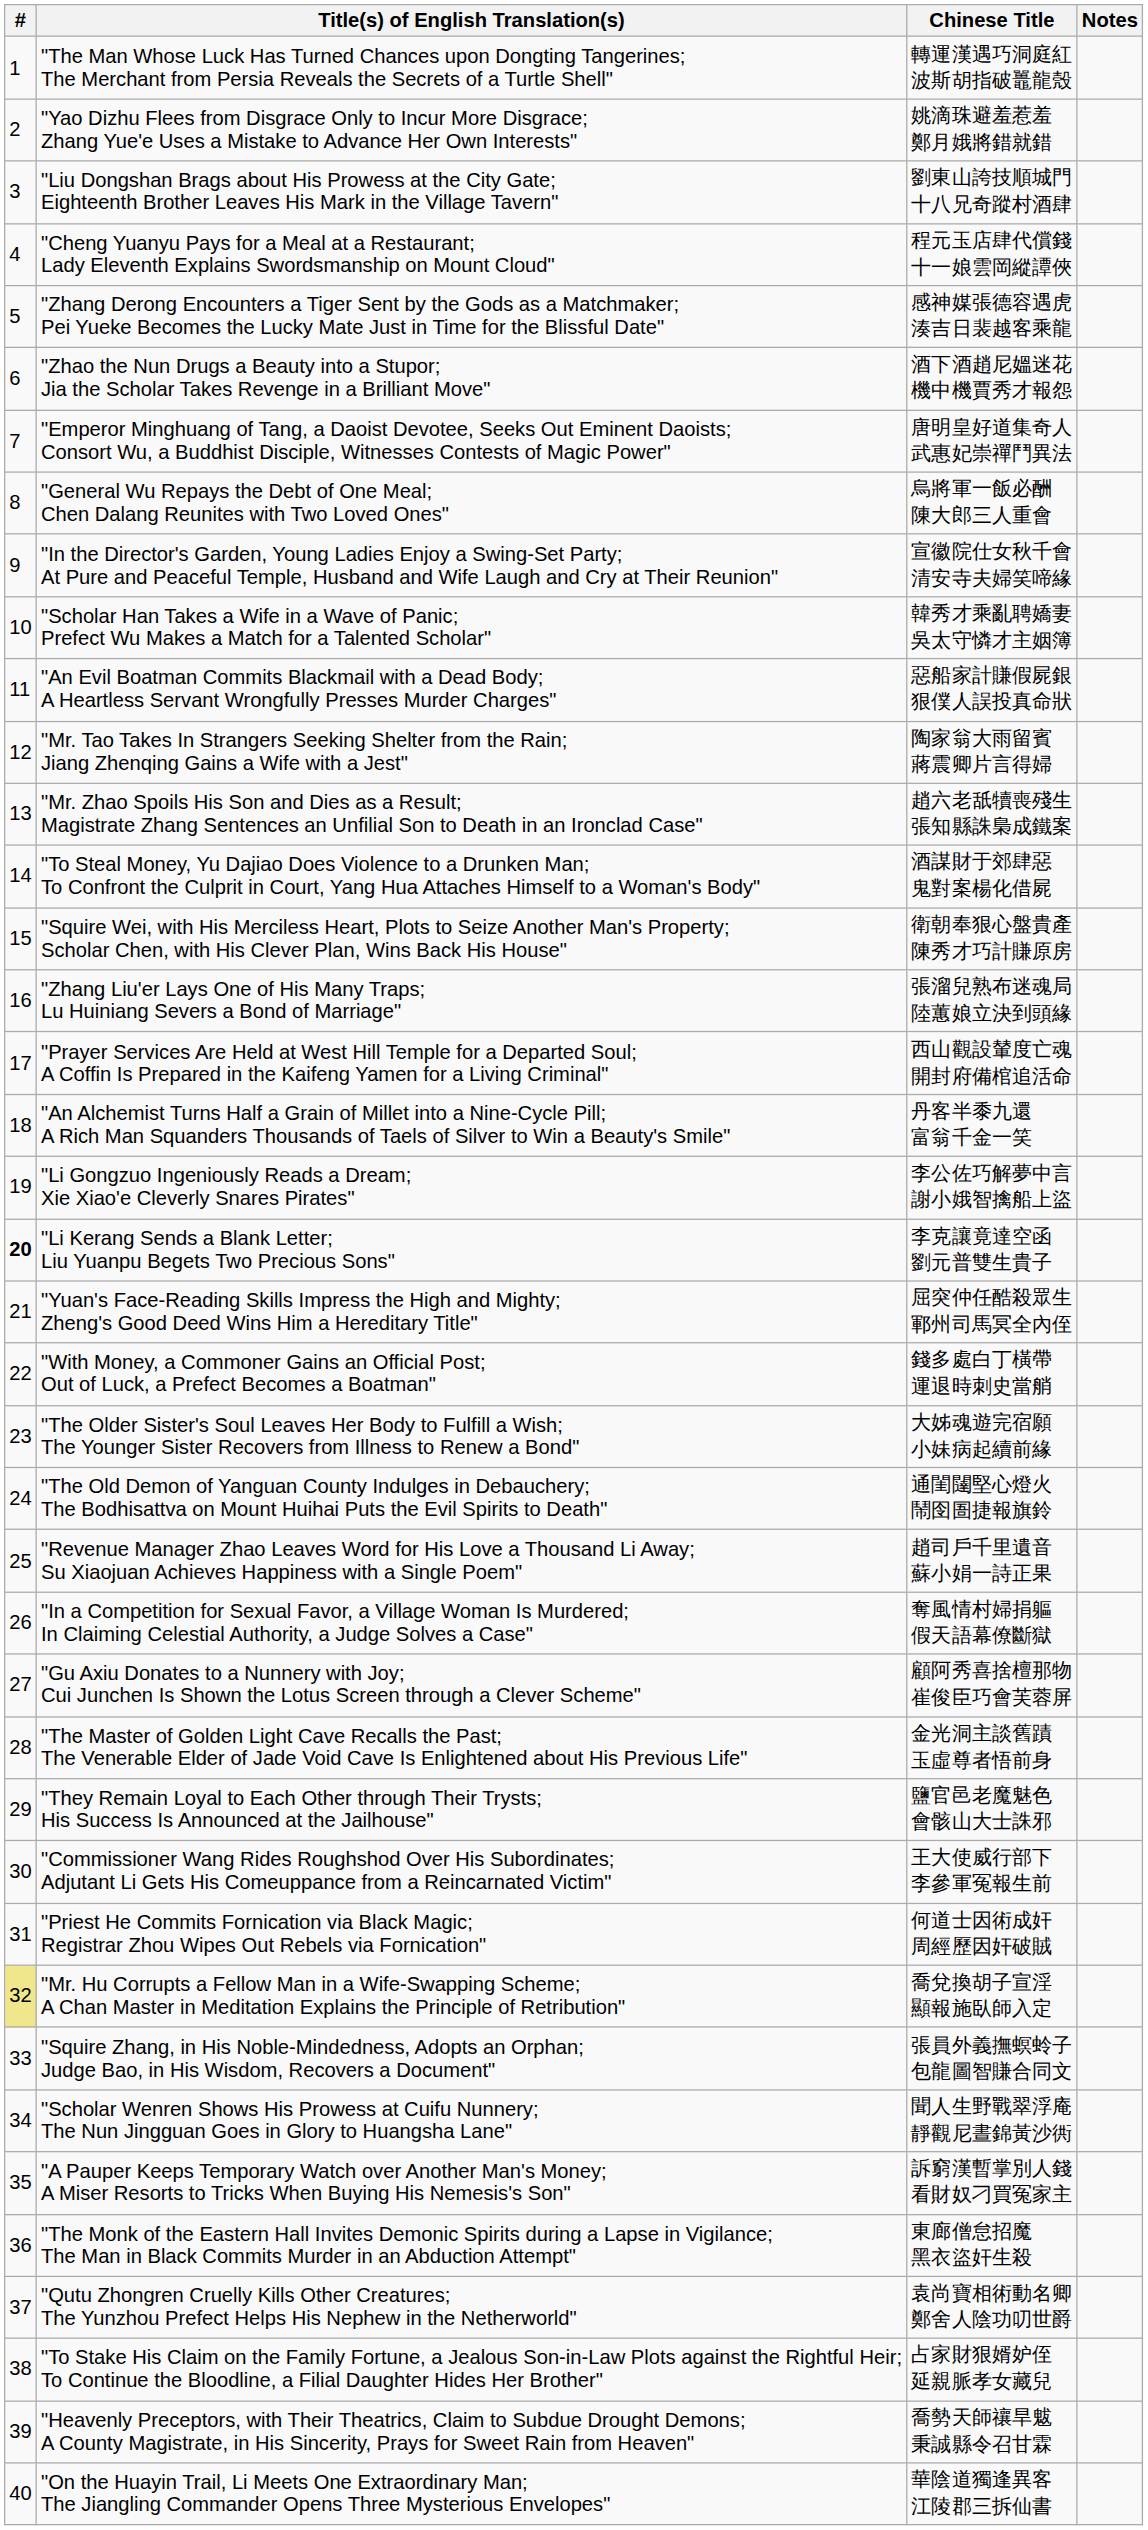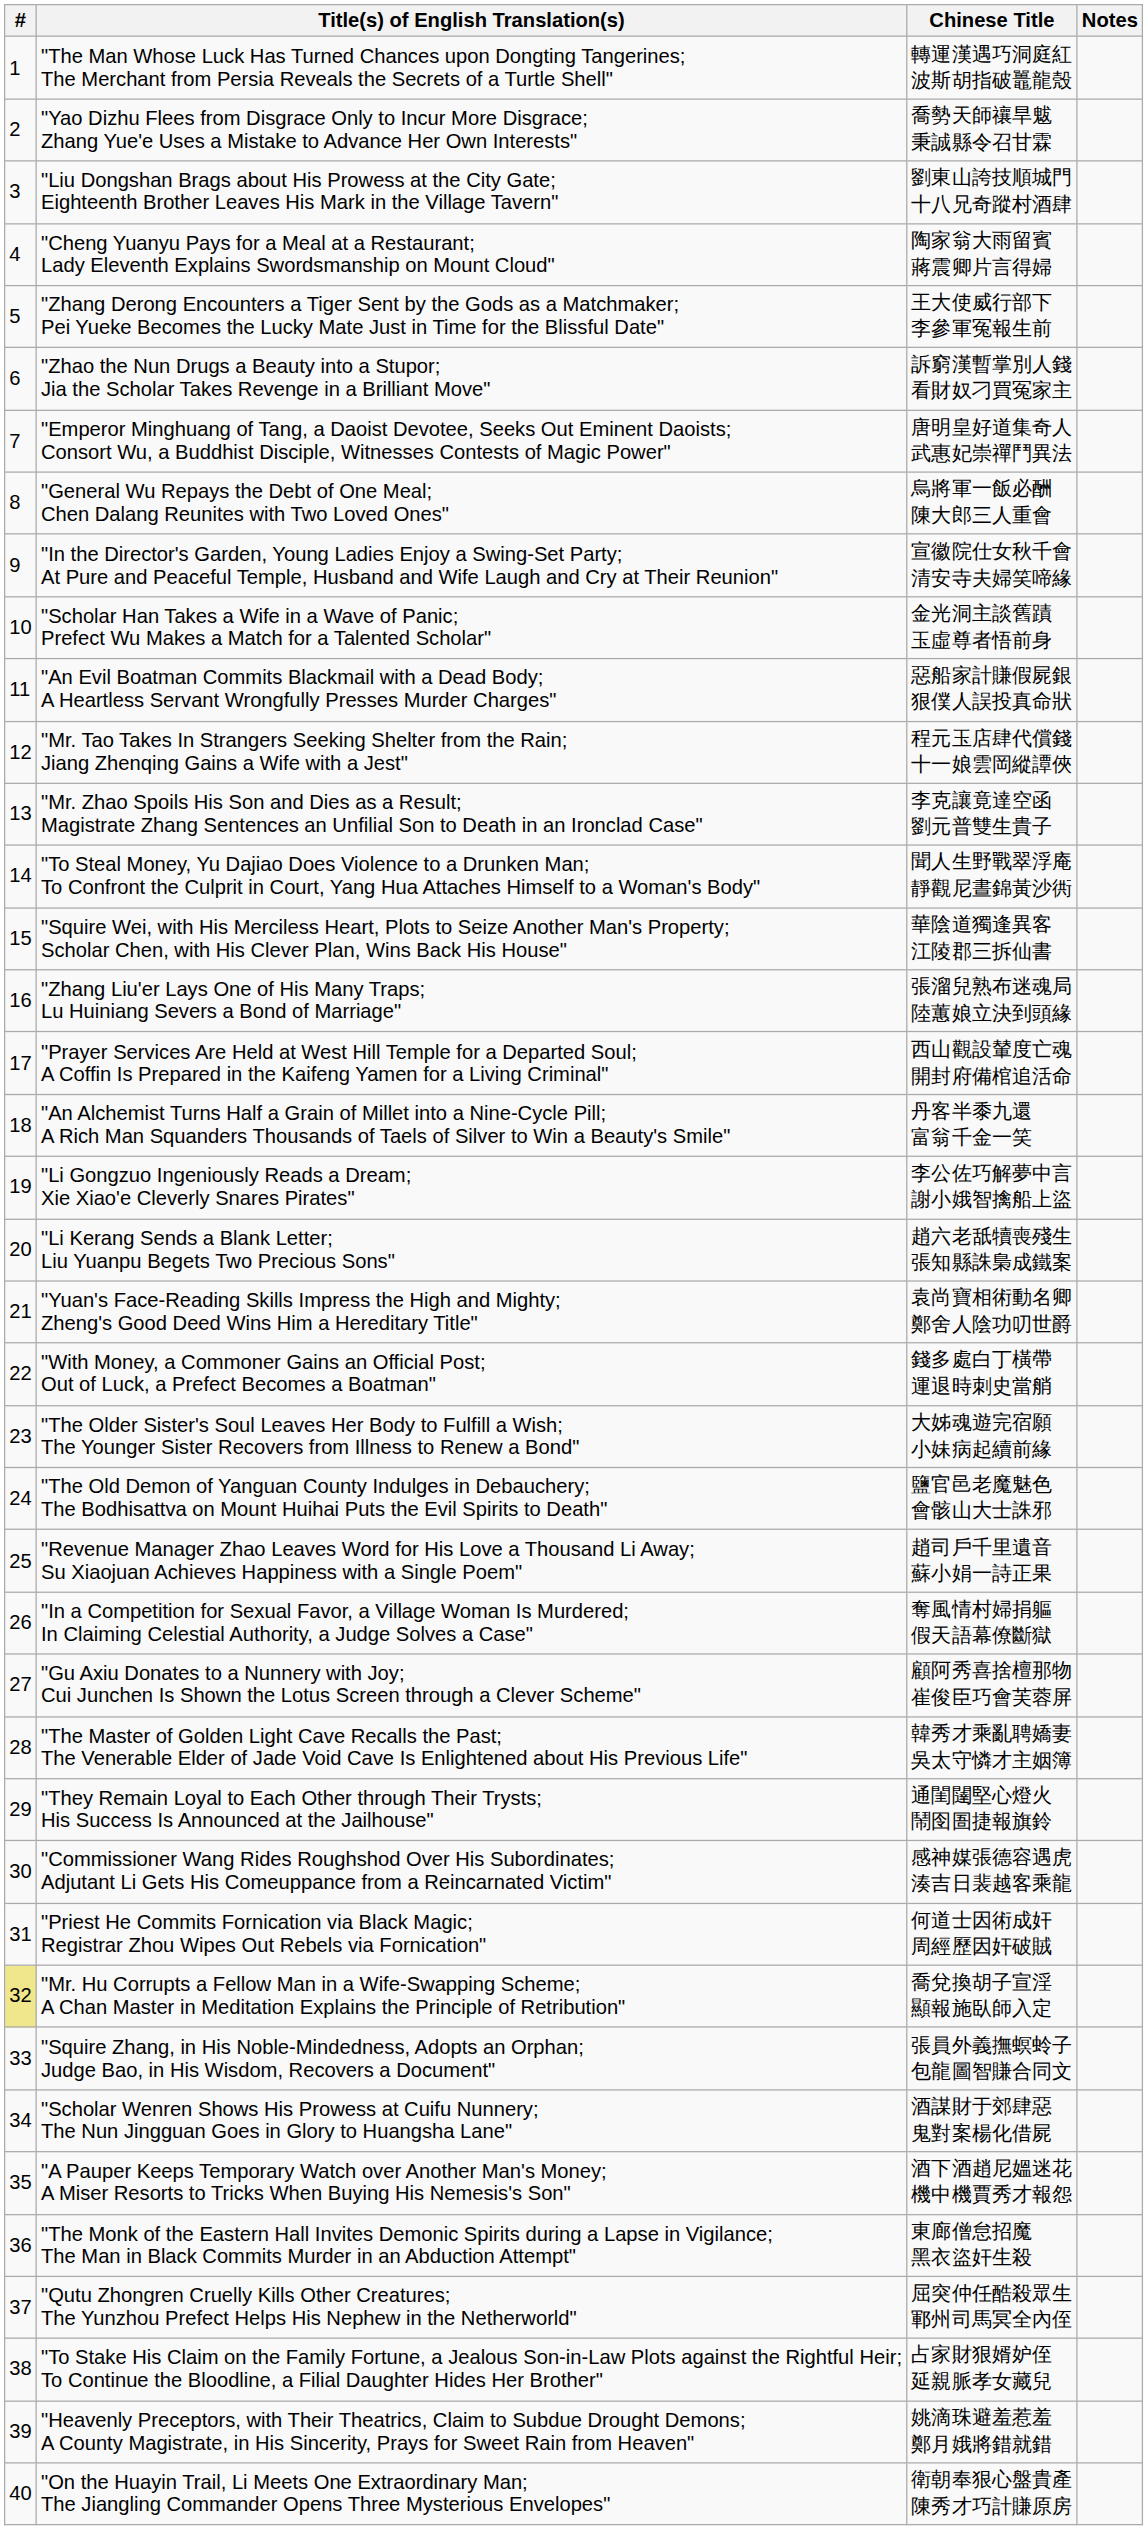(982, 129) 姚滴珠避羞惹羞 鄭月娥將錯就錯 -> (982, 129) 喬勢天師禳旱魃 秉誠縣令召甘霖
(992, 253) 程元玉店肆代償錢 十一娘雲岡縱譚俠 -> (982, 253) 陶家翁大雨留賓 蔣震卿片言得婦
(992, 315) 感神媒張德容遇虎 湊吉日裴越客乘龍 -> (982, 315) 王大使威行部下 李參軍冤報生前
(992, 378) 酒下酒趙尼媼迷花 機中機賈秀才報怨 -> (992, 378) 訴窮漢暫掌別人錢 看財奴刁買冤家主
(992, 626) 韓秀才乘亂聘嬌妻 吳太守憐才主姻簿 -> (982, 626) 金光洞主談舊蹟 玉虛尊者悟前身
(982, 751) 陶家翁大雨留賓 蔣震卿片言得婦 -> (992, 751) 程元玉店肆代償錢 十一娘雲岡縱譚俠
(992, 813) 趙六老舐犢喪殘生 張知縣誅梟成鐵案 -> (982, 813) 李克讓竟達空函 劉元普雙生貴子
(982, 875) 酒謀財于郊肆惡 鬼對案楊化借屍 -> (992, 875) 聞人生野戰翠浮庵 靜觀尼晝錦黃沙衖
(992, 937) 衛朝奉狠心盤貴產 陳秀才巧計賺原房 -> (982, 937) 華陰道獨逢異客 江陵郡三拆仙書
(20, 1249) bold -> (20, 1249) normal
(982, 1248) 李克讓竟達空函 劉元普雙生貴子 -> (992, 1248) 趙六老舐犢喪殘生 張知縣誅梟成鐵案
(992, 1311) 屈突仲任酷殺眾生 鄆州司馬冥全內侄 -> (992, 1311) 袁尚寶相術動名卿 鄭舍人陰功叨世爵
(982, 1497) 通閨闥堅心燈火 鬧囹圄捷報旗鈴 -> (982, 1497) 鹽官邑老魔魅色 會骸山大士誅邪
(982, 1746) 金光洞主談舊蹟 玉虛尊者悟前身 -> (992, 1746) 韓秀才乘亂聘嬌妻 吳太守憐才主姻簿
(982, 1808) 鹽官邑老魔魅色 會骸山大士誅邪 -> (982, 1808) 通閨闥堅心燈火 鬧囹圄捷報旗鈴
(982, 1871) 王大使威行部下 李參軍冤報生前 -> (992, 1871) 感神媒張德容遇虎 湊吉日裴越客乘龍
(992, 2119) 聞人生野戰翠浮庵 靜觀尼晝錦黃沙衖 -> (982, 2119) 酒謀財于郊肆惡 鬼對案楊化借屍
(992, 2182) 訴窮漢暫掌別人錢 看財奴刁買冤家主 -> (992, 2182) 酒下酒趙尼媼迷花 機中機賈秀才報怨
(992, 2306) 袁尚寶相術動名卿 鄭舍人陰功叨世爵 -> (992, 2306) 屈突仲任酷殺眾生 鄆州司馬冥全內侄
(982, 2431) 喬勢天師禳旱魃 秉誠縣令召甘霖 -> (982, 2431) 姚滴珠避羞惹羞 鄭月娥將錯就錯
(982, 2493) 華陰道獨逢異客 江陵郡三拆仙書 -> (992, 2493) 衛朝奉狠心盤貴產 陳秀才巧計賺原房
